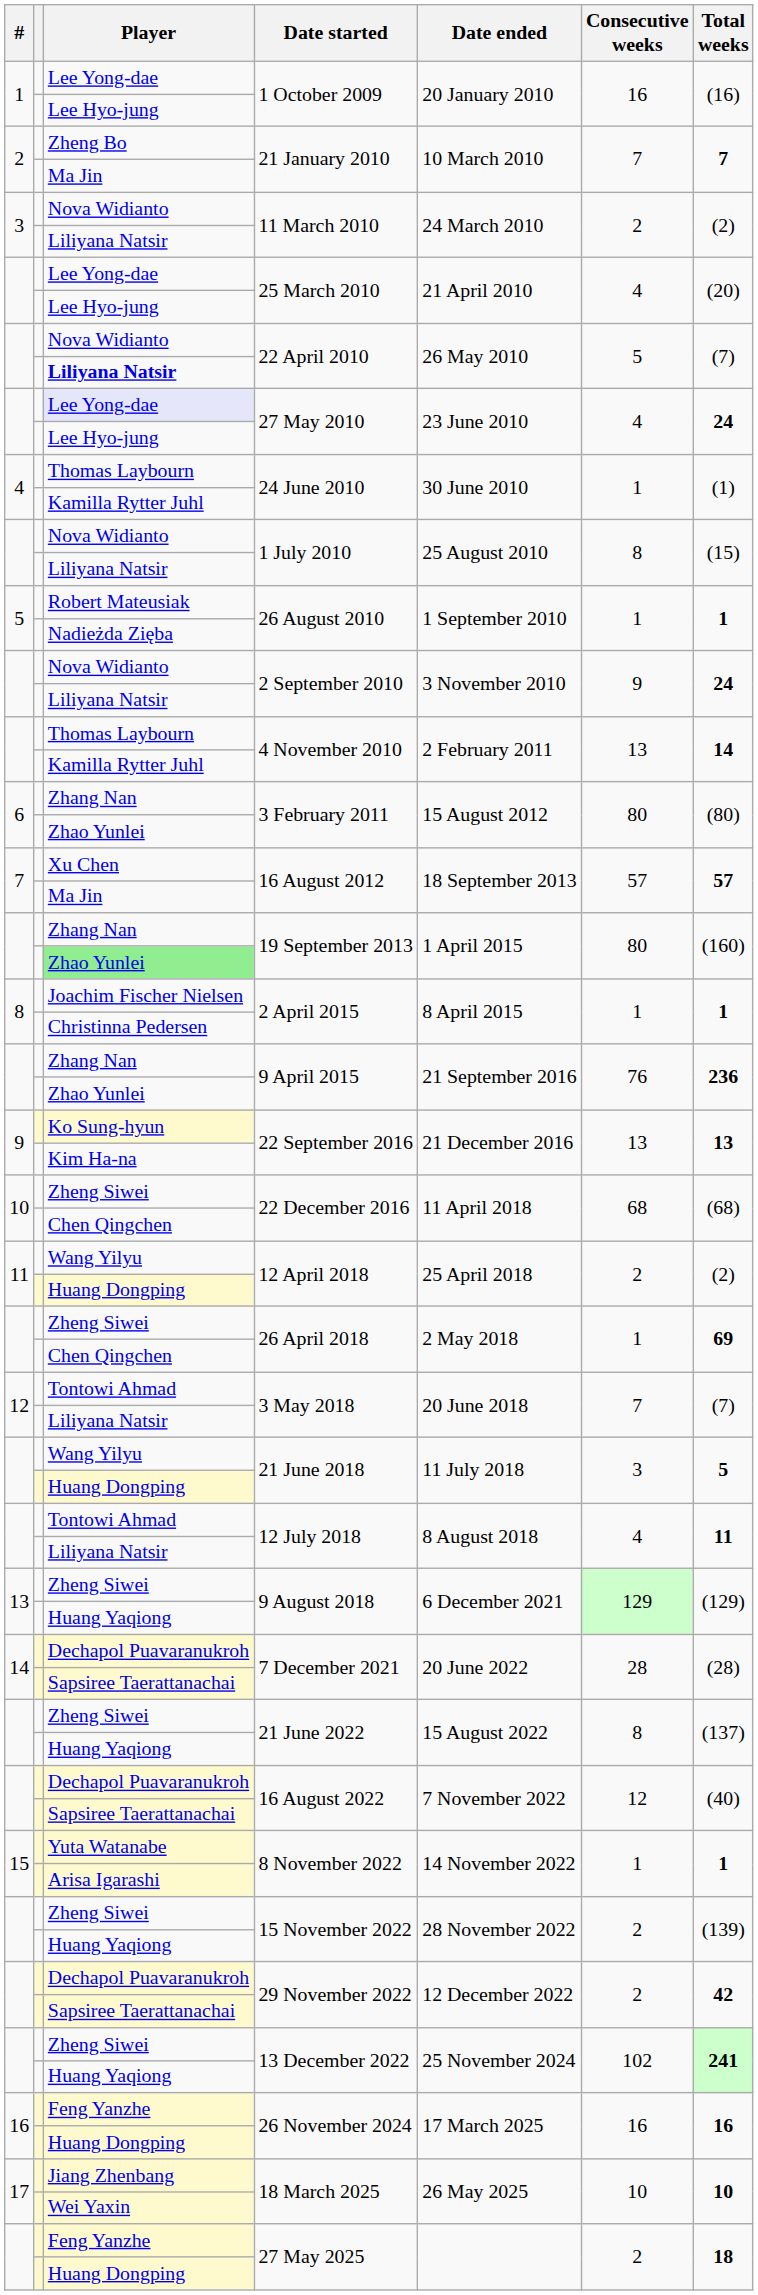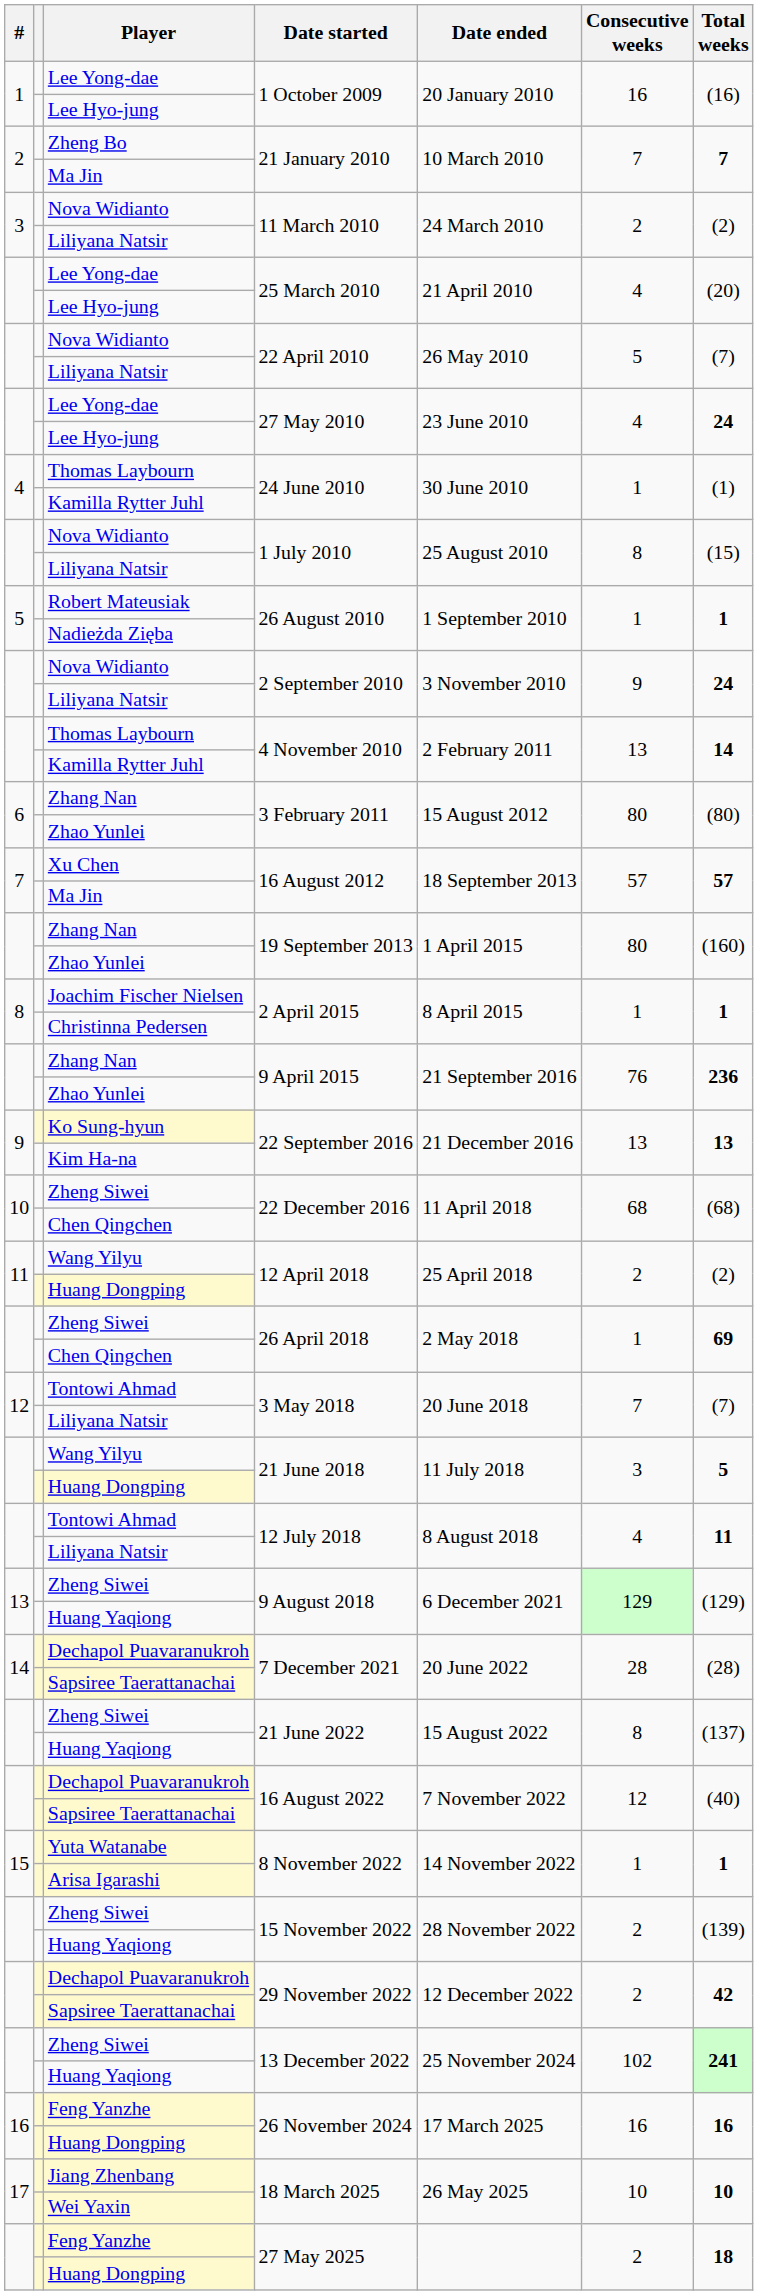(112, 372) bold -> (108, 372) normal
(103, 405) lavender background -> (103, 405) no background
(96, 962) lightgreen background -> (96, 962) no background
